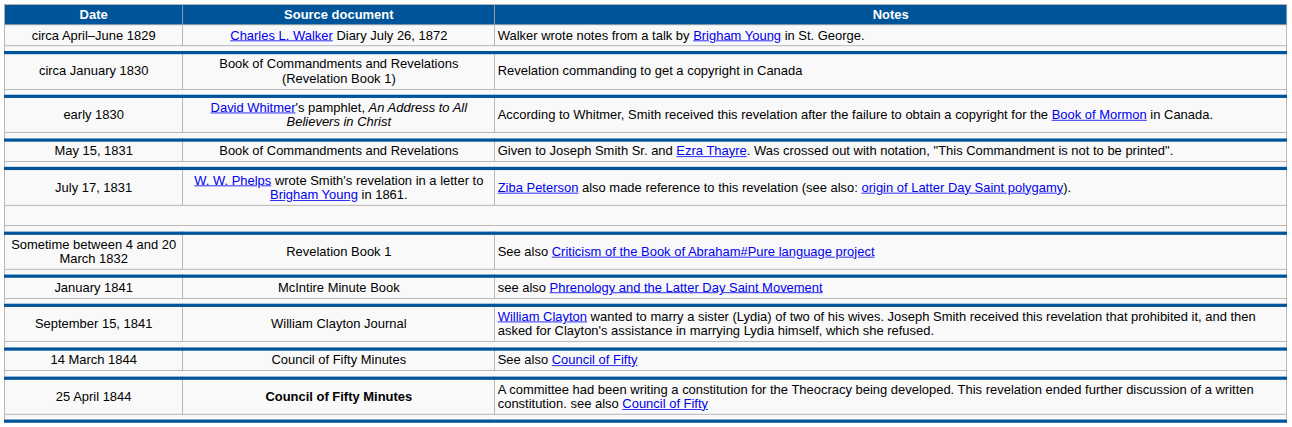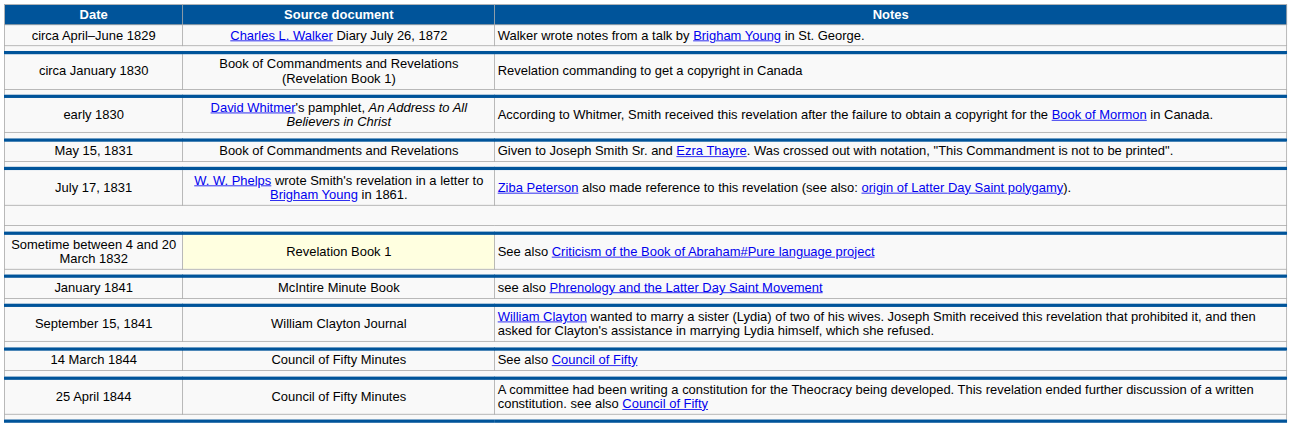(339, 251) no background -> (339, 251) lightyellow background
(339, 396) bold -> (339, 396) normal
